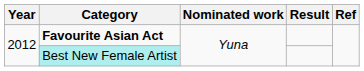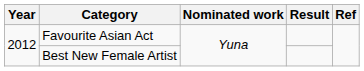(103, 35) bold -> (98, 35) normal
(110, 55) paleturquoise background -> (110, 55) no background
